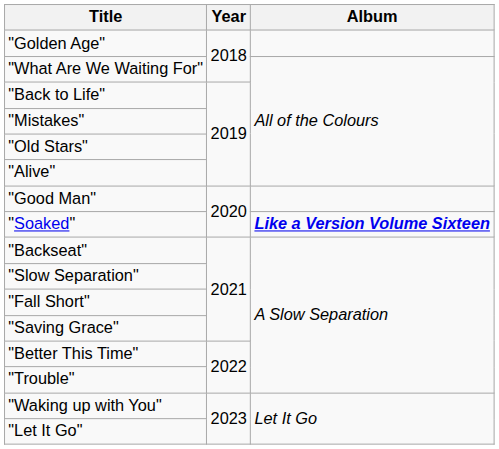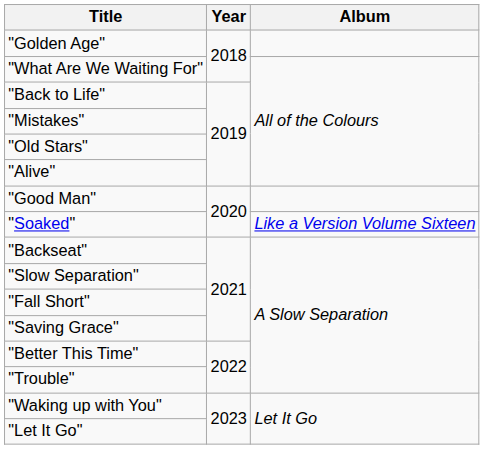(372, 224) bold -> (365, 224) normal
